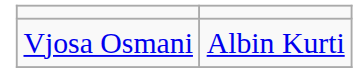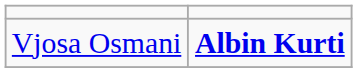(276, 42) normal -> (270, 42) bold
